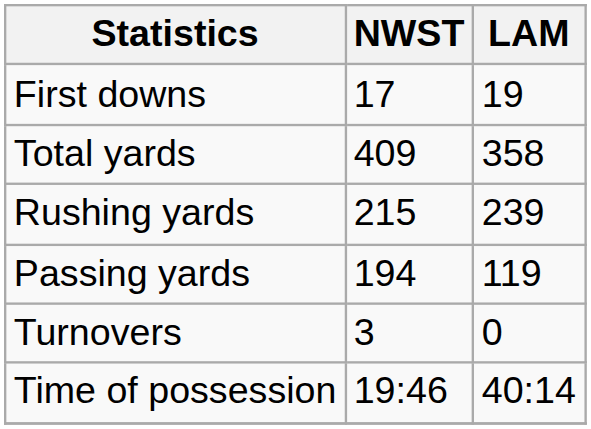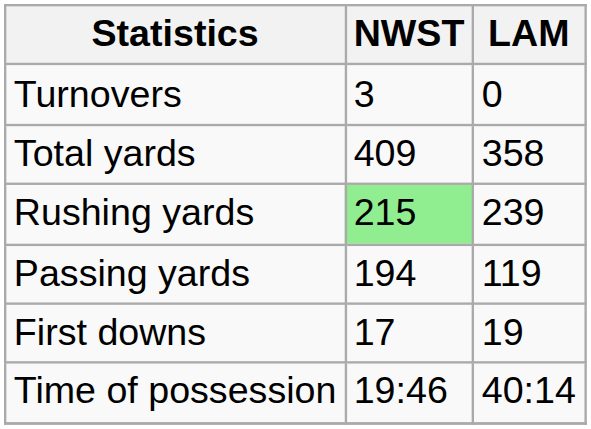rows swapped: (110, 93) <-> (98, 332)
(385, 213) no background -> (385, 213) lightgreen background
